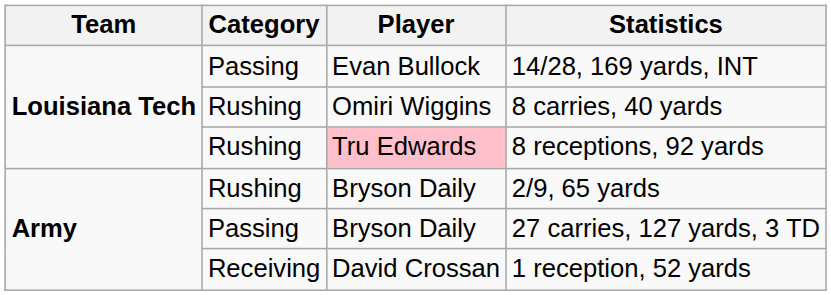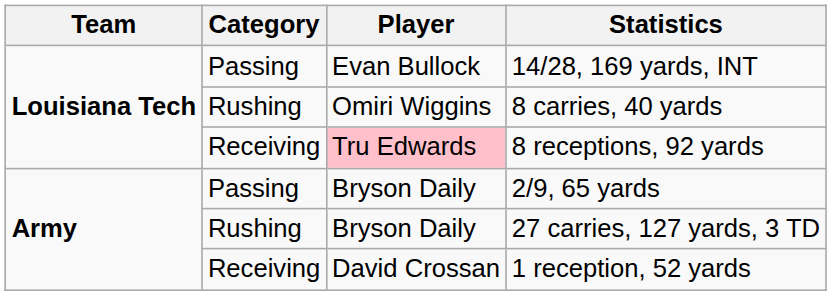(255, 147) Rushing -> (264, 147) Receiving
(255, 187) Rushing -> (253, 187) Passing
(253, 228) Passing -> (255, 228) Rushing
